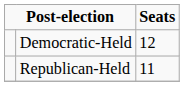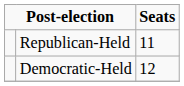rows swapped: (76, 42) <-> (75, 68)
